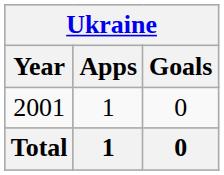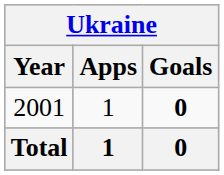(181, 107) normal -> (181, 107) bold
